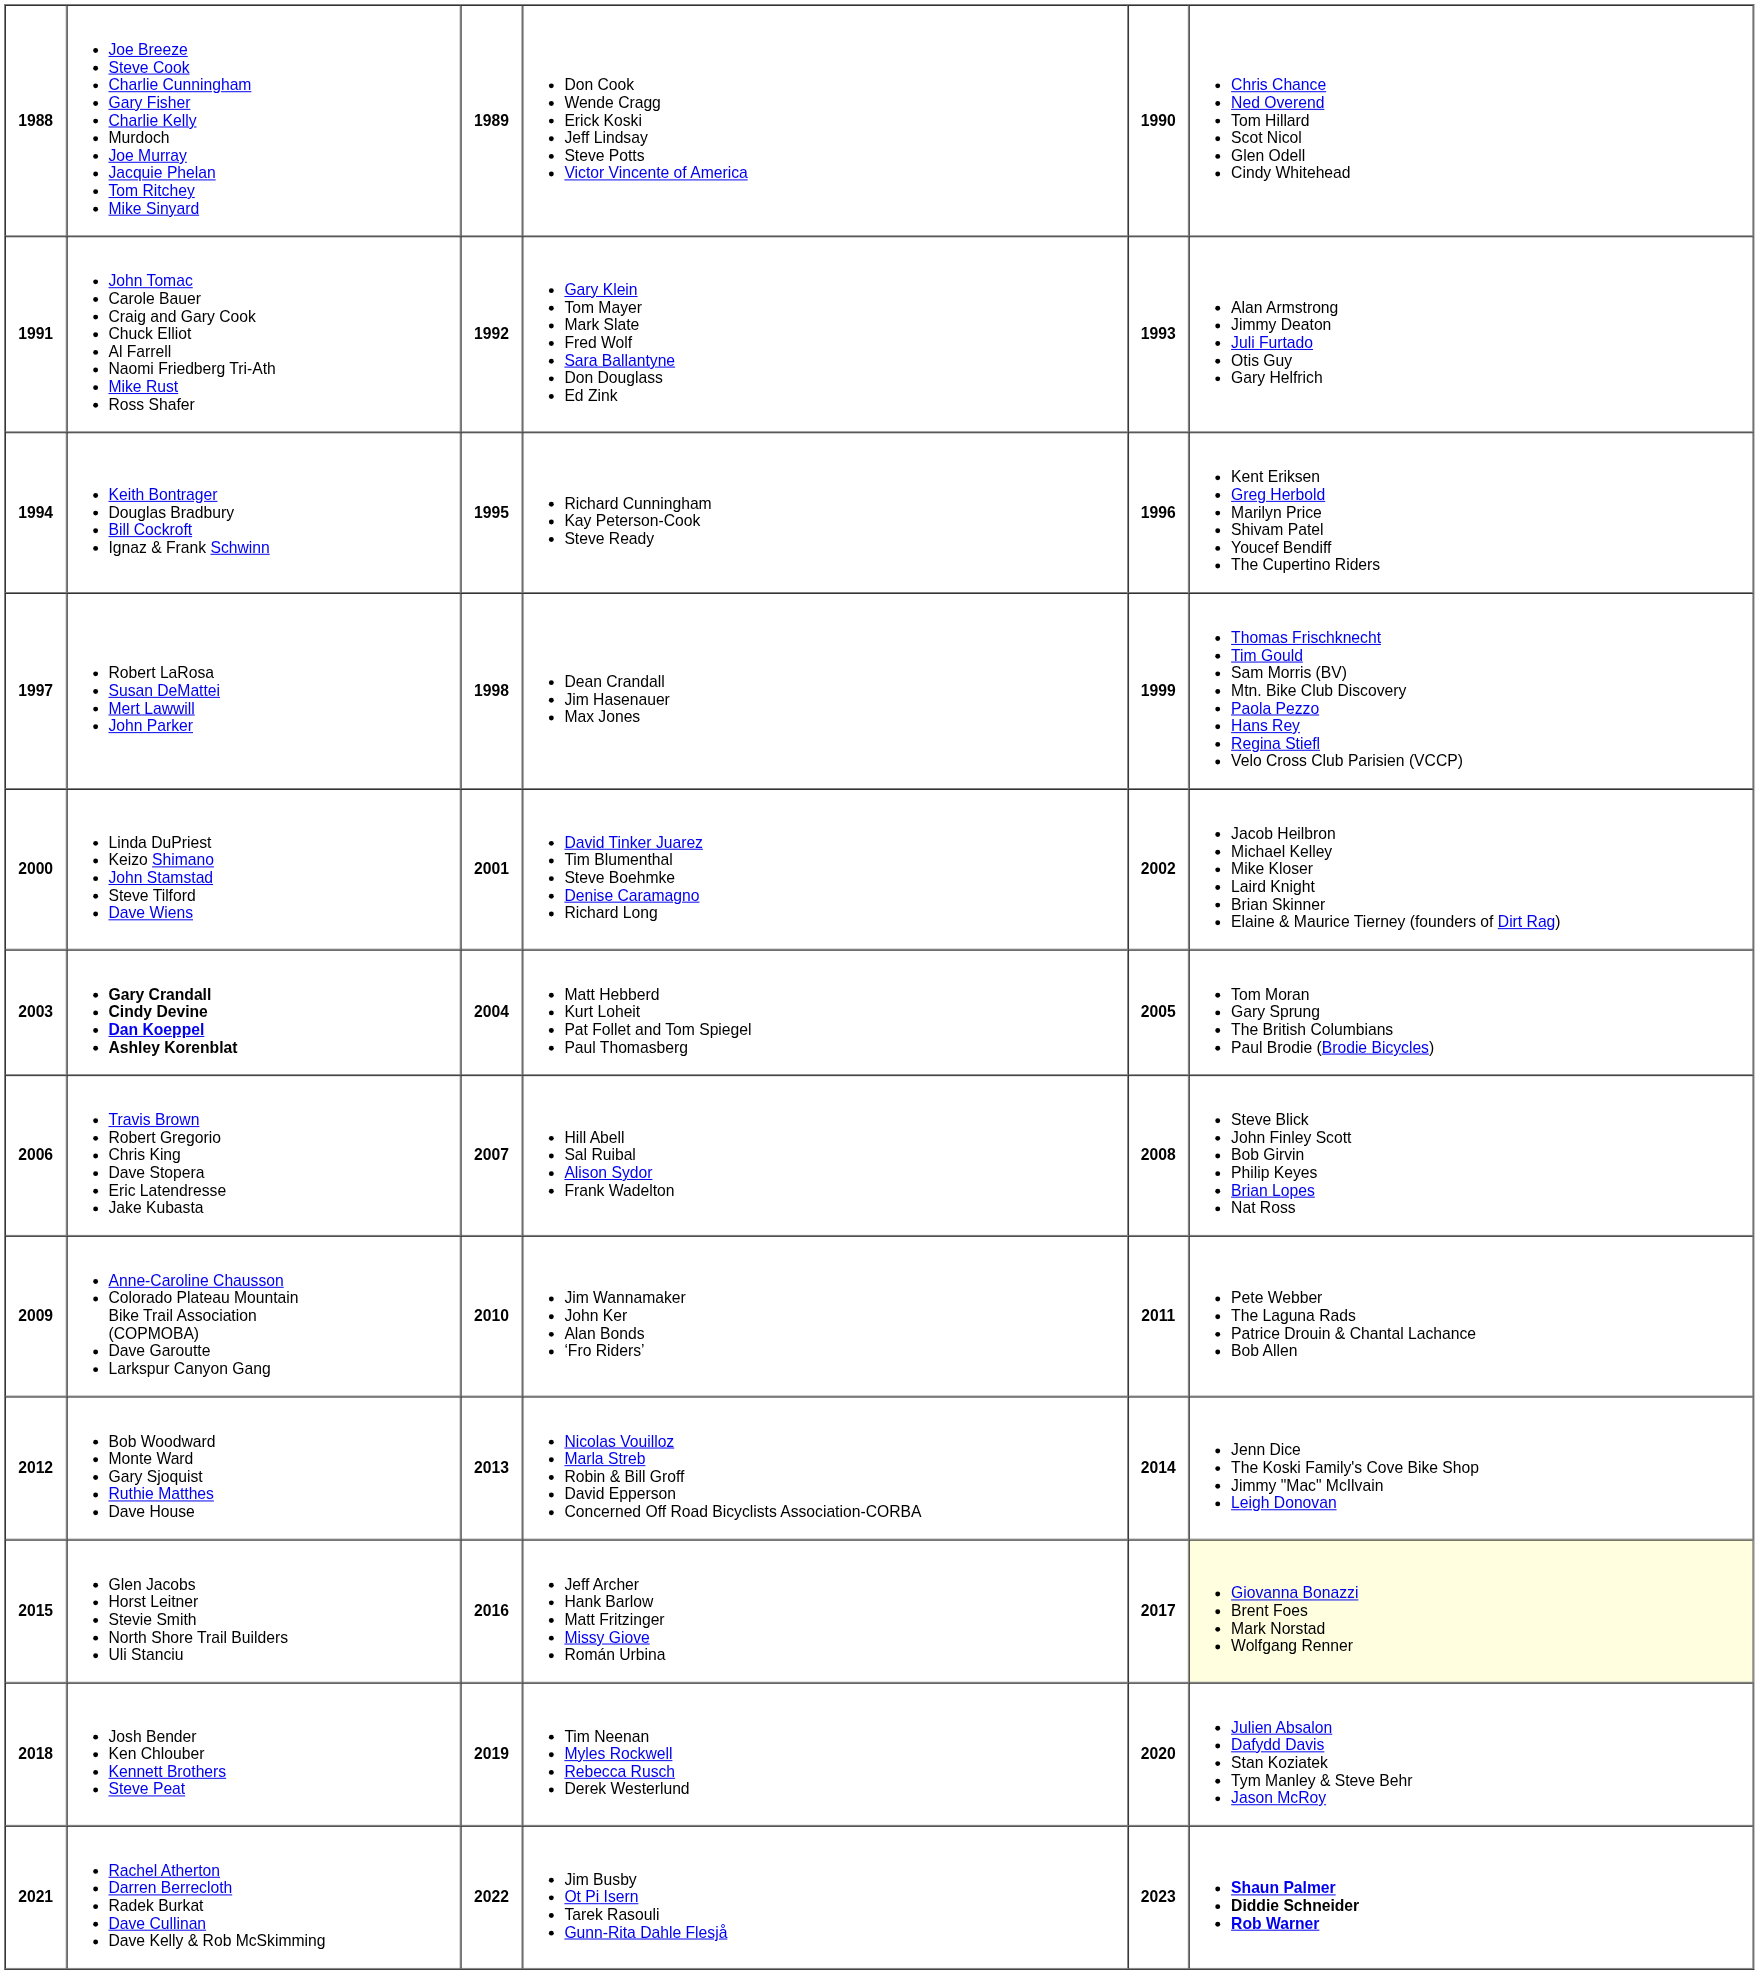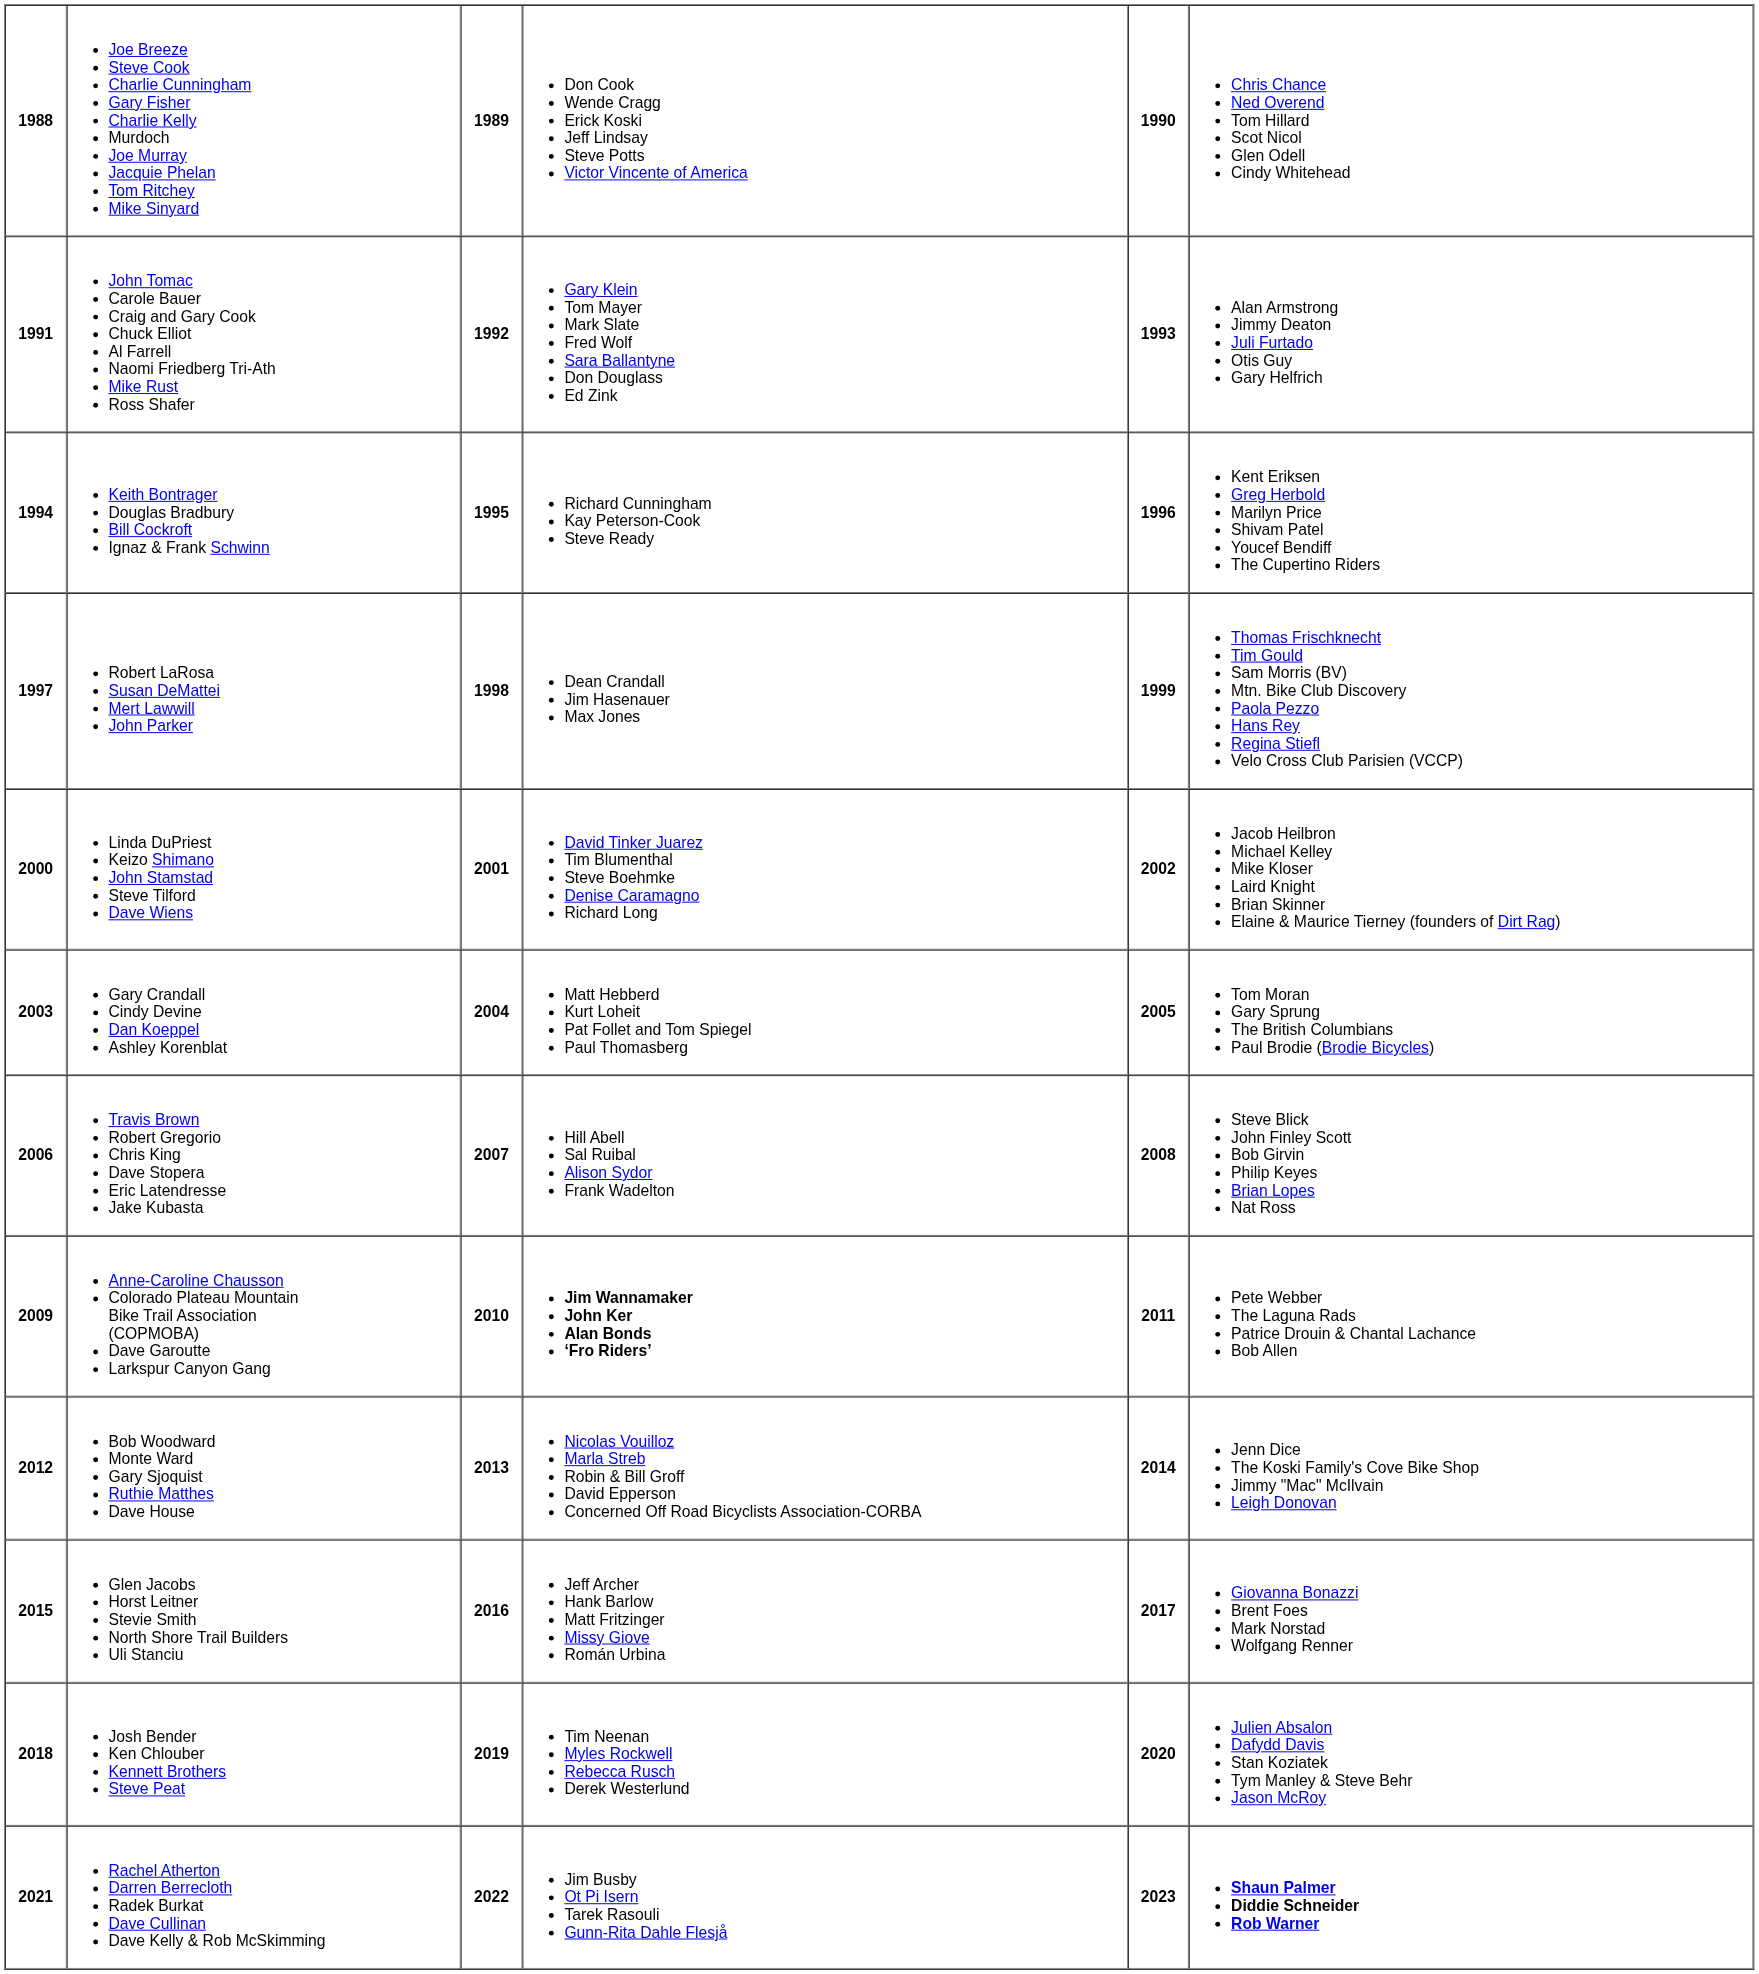(264, 1021) bold -> (264, 1021) normal
(825, 1325) normal -> (825, 1325) bold
(1471, 1620) lightyellow background -> (1471, 1620) no background
